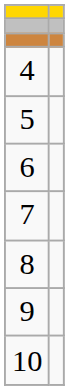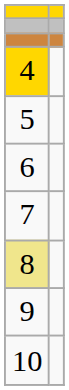(27, 70) no background -> (27, 70) gold background
(27, 263) no background -> (27, 263) khaki background
